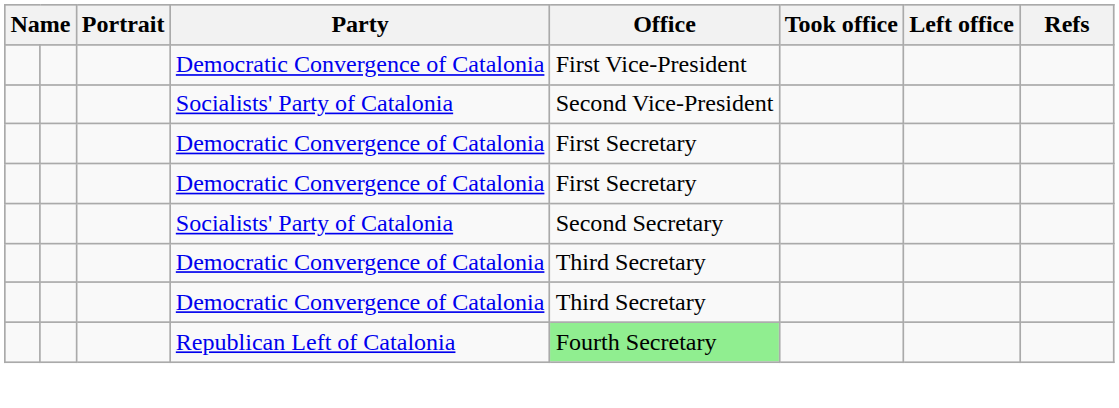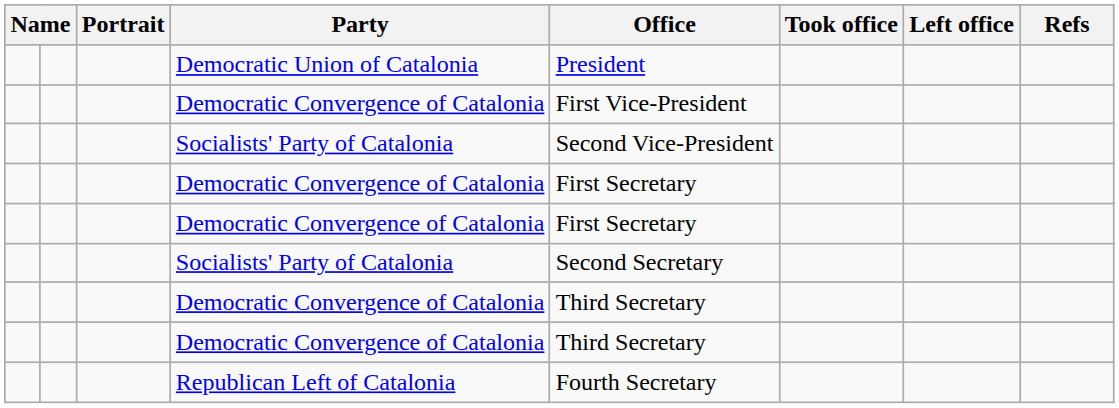+ row: (23, 65)
(636, 342) lightgreen background -> (636, 381) no background
